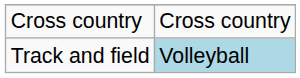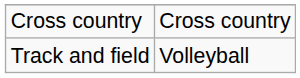(204, 55) lightblue background -> (204, 55) no background
